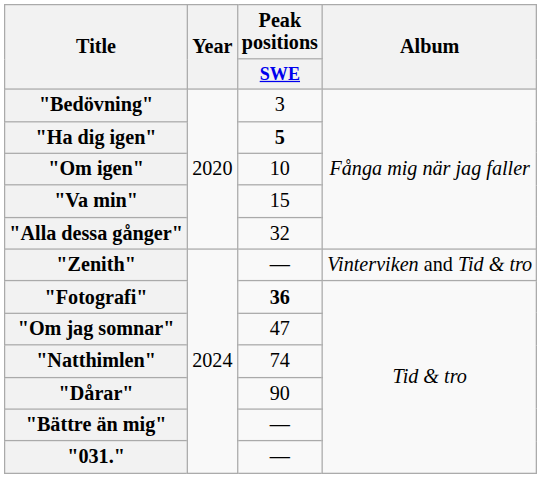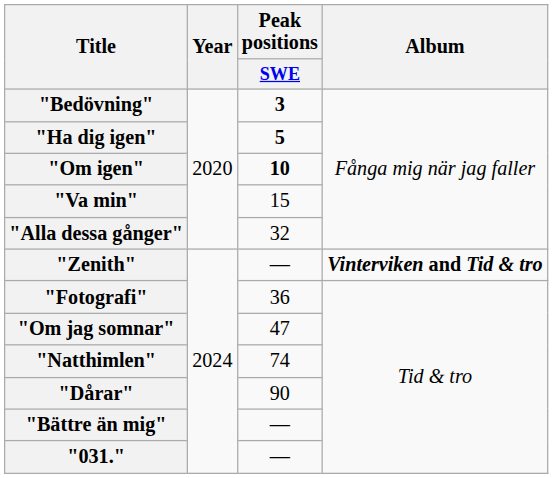(280, 105) normal -> (280, 105) bold
(280, 169) normal -> (280, 169) bold
(430, 264) normal -> (435, 264) bold
(280, 296) bold -> (280, 296) normal
